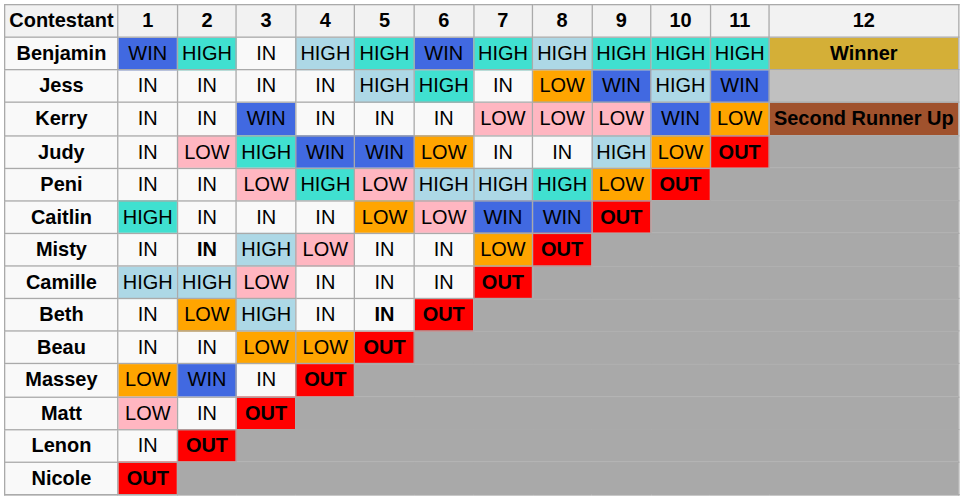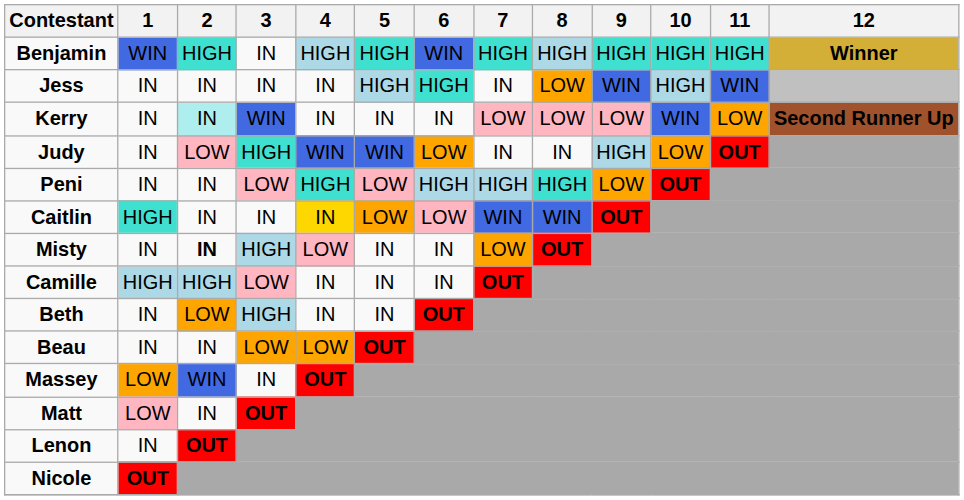(207, 119) no background -> (207, 119) paleturquoise background
(325, 217) no background -> (325, 217) gold background
(385, 315) bold -> (385, 315) normal
